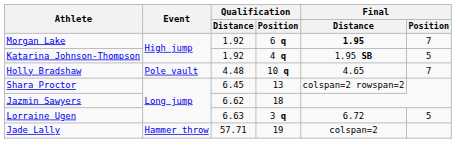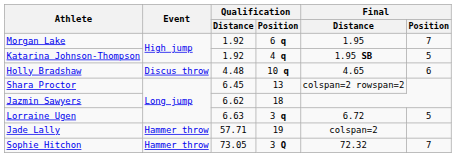(353, 40) bold -> (353, 40) normal
(171, 70) Pole vault -> (177, 70) Discus throw
(429, 70) 7 -> (429, 70) 6
+ row: (44, 145)
